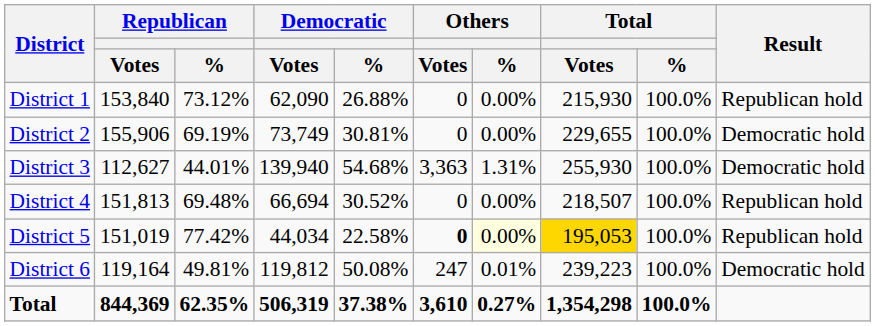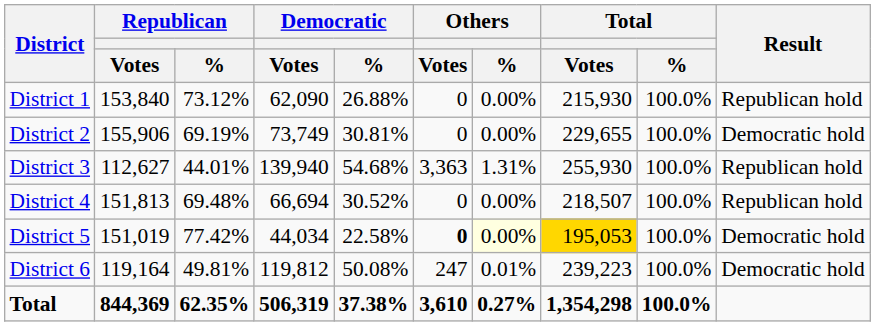(793, 167) Democratic hold -> (792, 167) Republican hold
(792, 235) Republican hold -> (793, 235) Democratic hold
